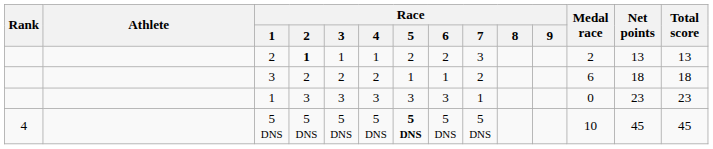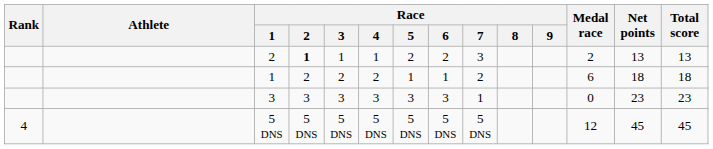(272, 77) 3 -> (272, 77) 1
(272, 98) 1 -> (272, 98) 3
(411, 126) bold -> (411, 126) normal
(591, 126) 10 -> (591, 126) 12
